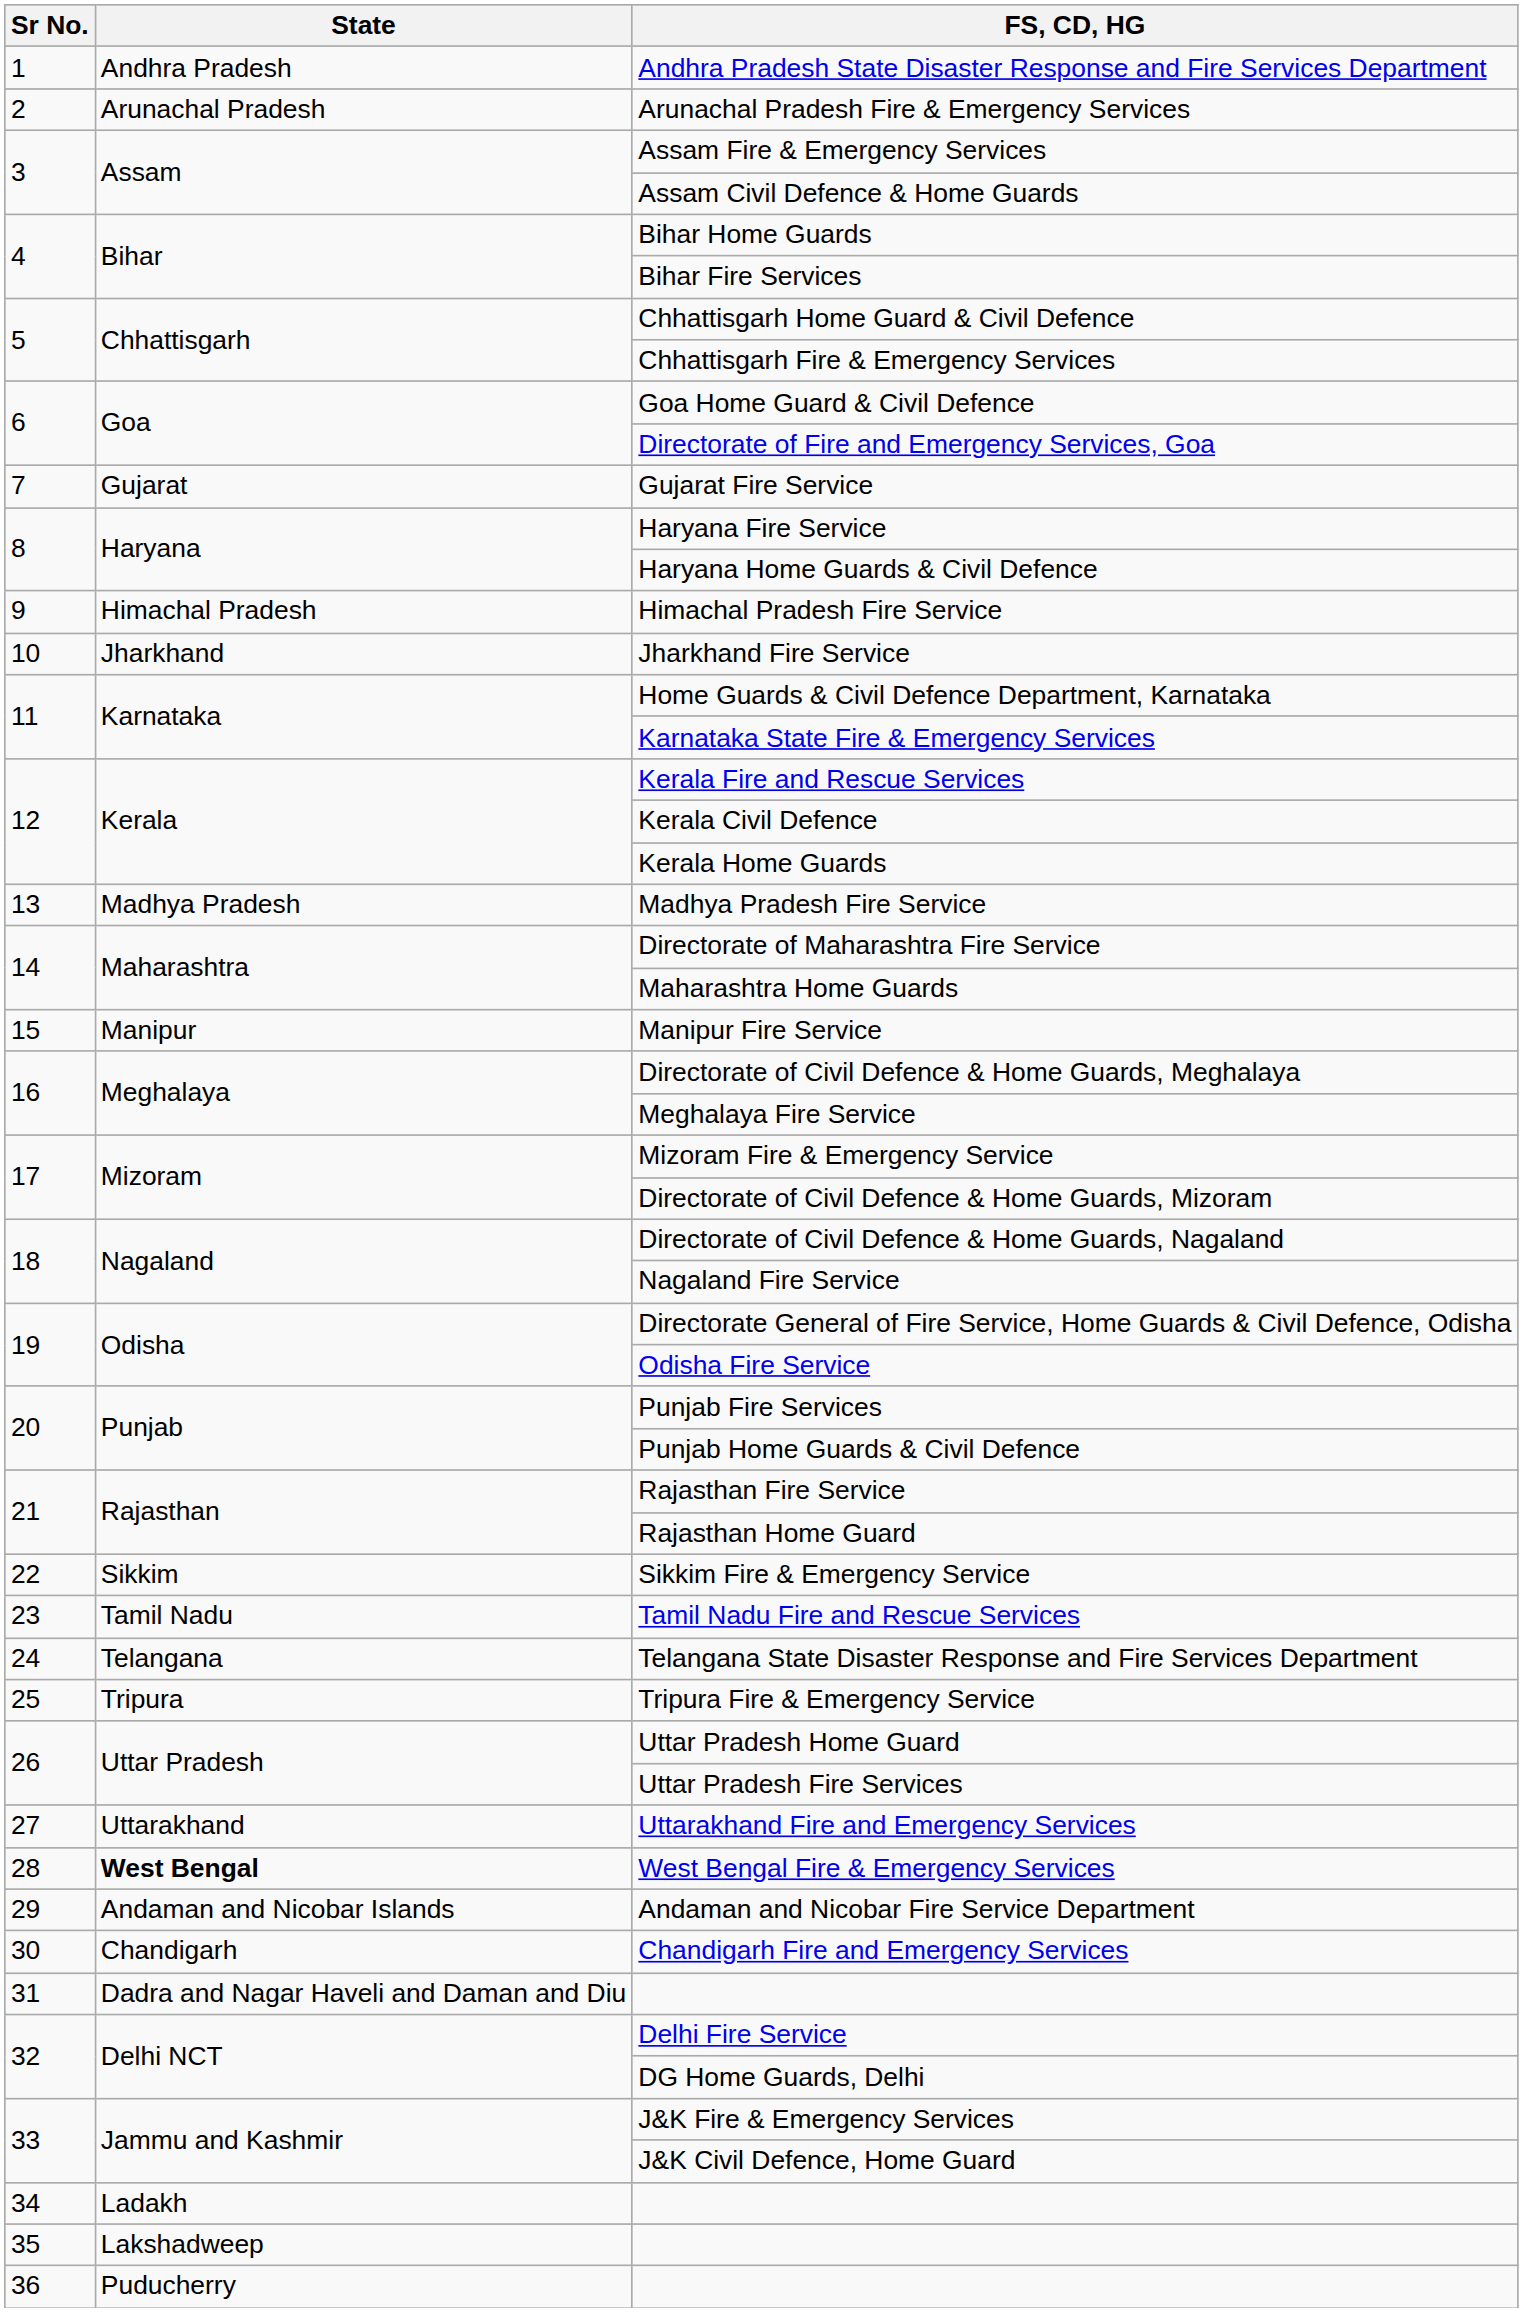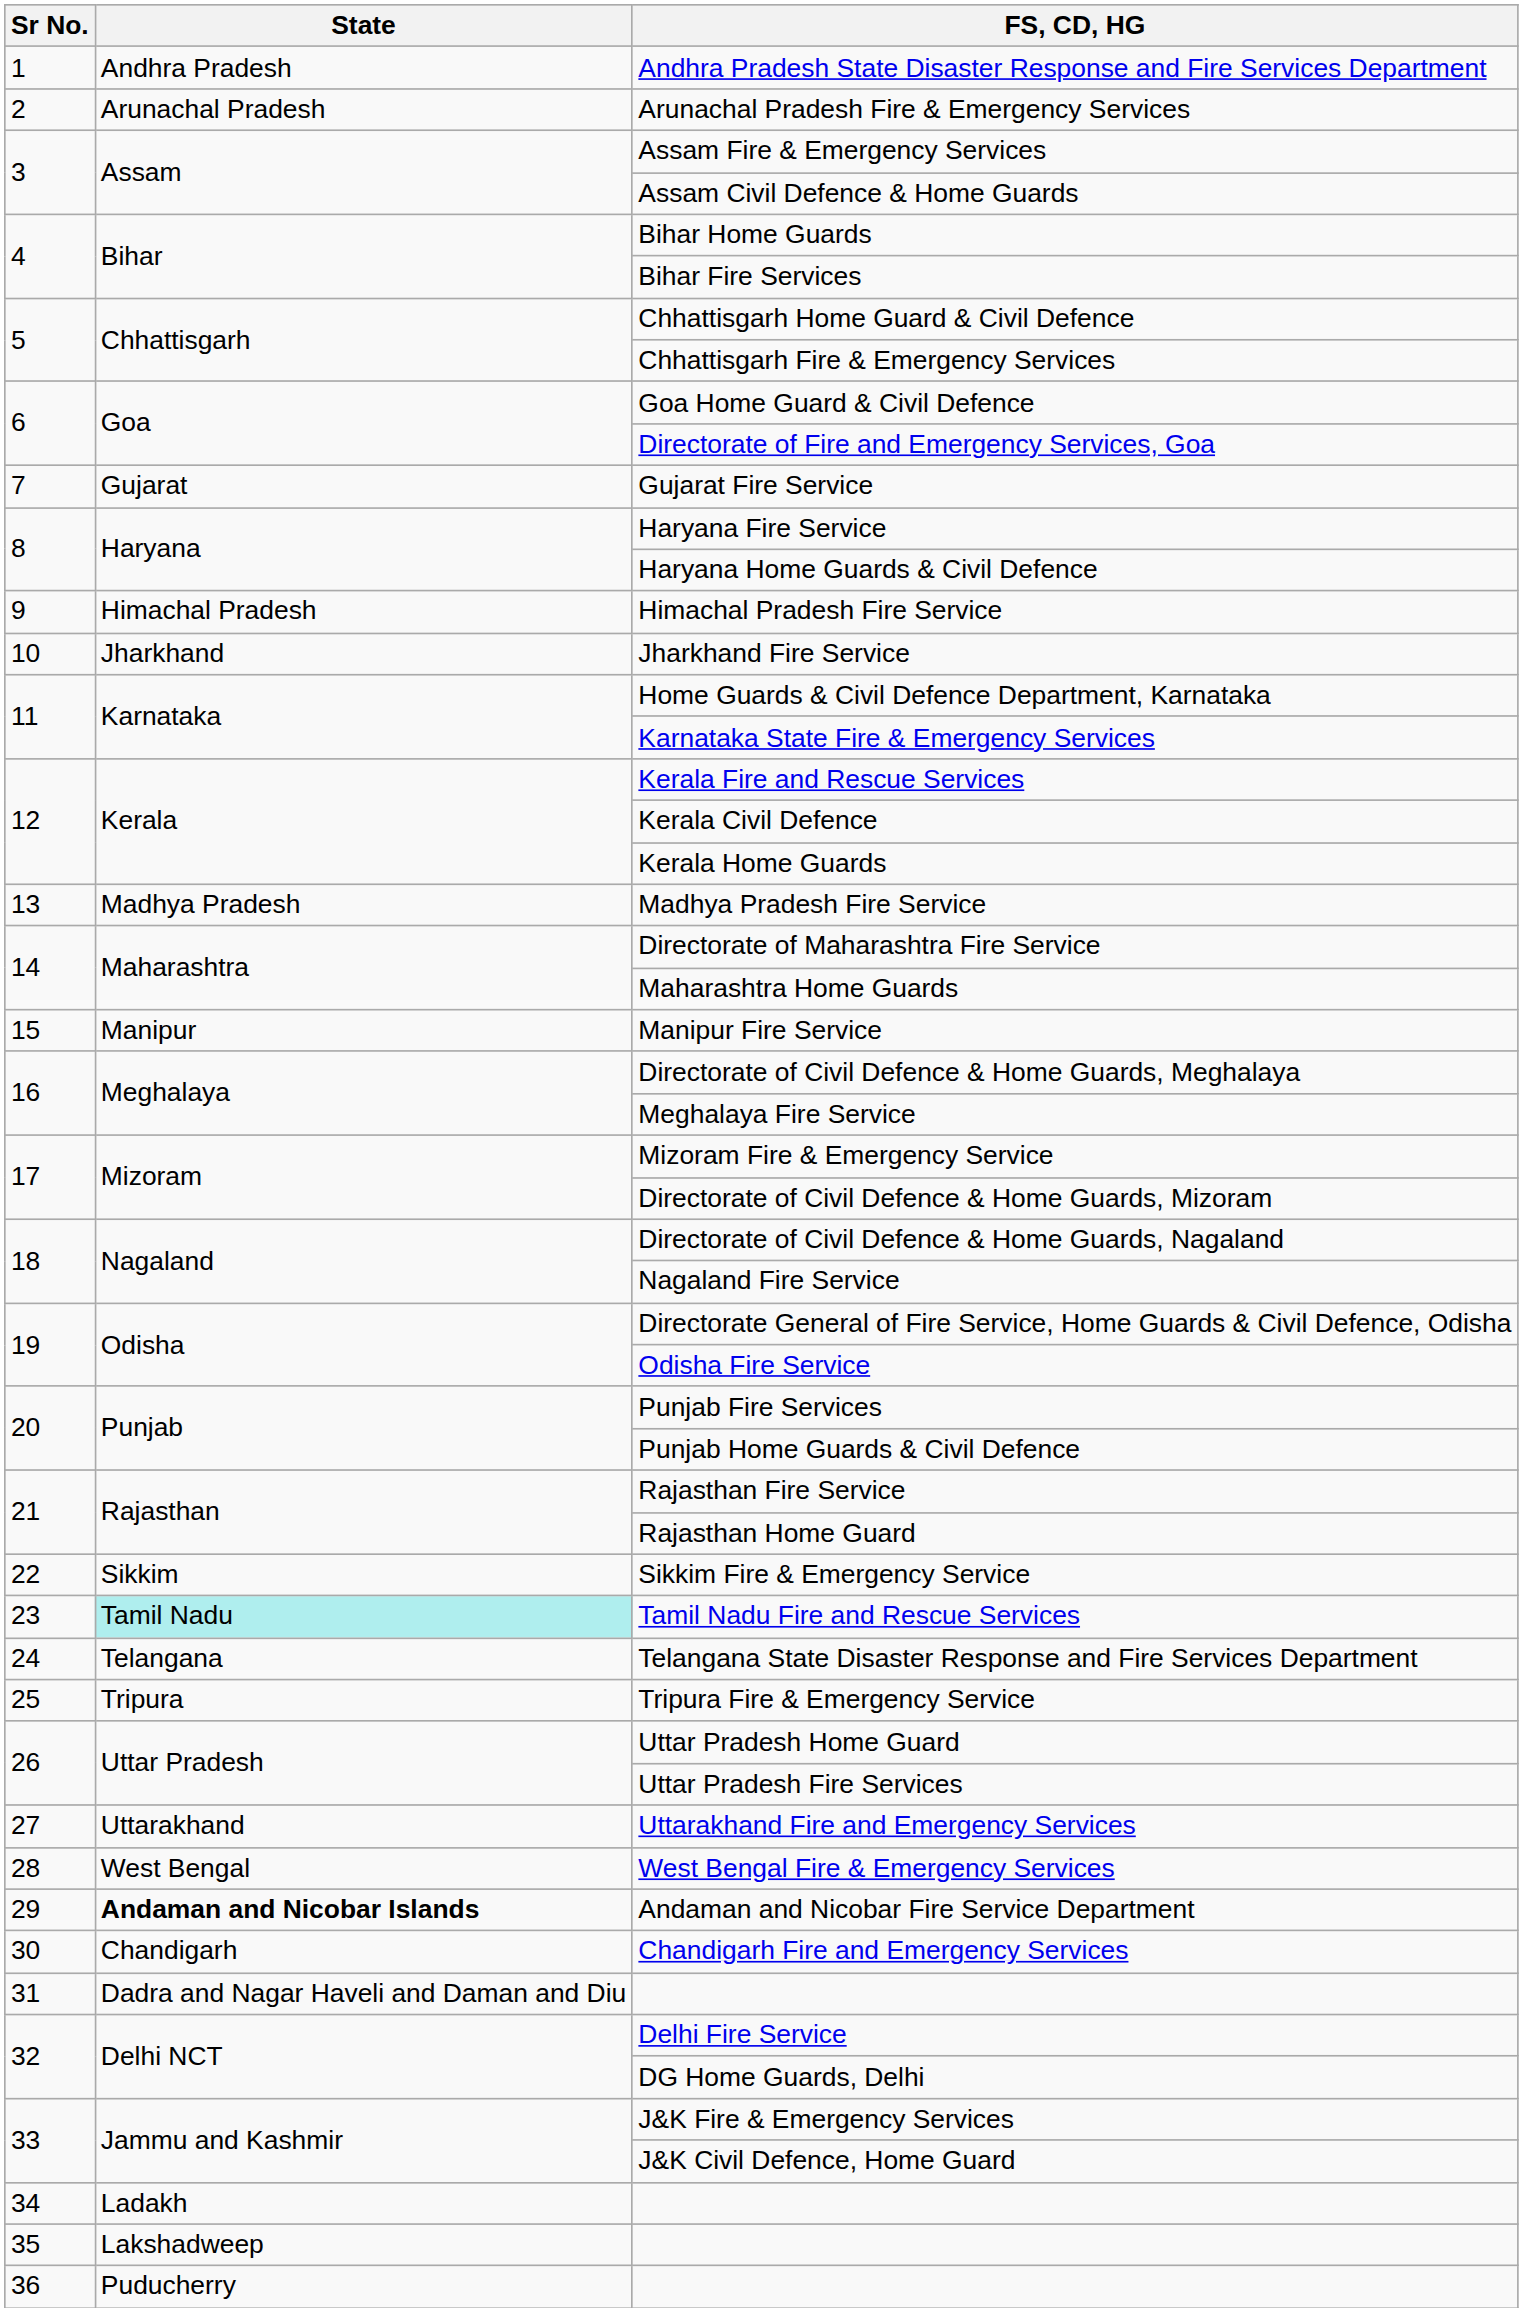(167, 1616) no background -> (167, 1616) paleturquoise background
(180, 1867) bold -> (175, 1867) normal
(278, 1909) normal -> (290, 1909) bold
